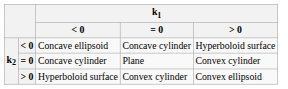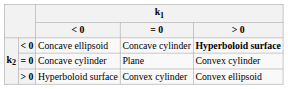(235, 45) normal -> (238, 45) bold
